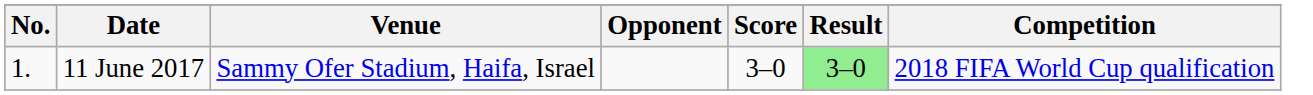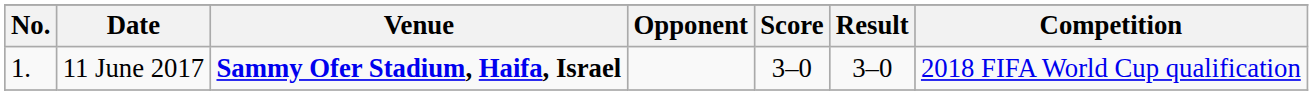(406, 68) normal -> (419, 68) bold
(846, 68) lightgreen background -> (872, 68) no background
